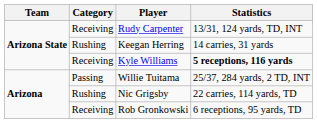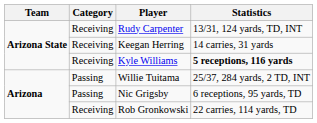(89, 45) Rushing -> (93, 45) Receiving
(89, 94) Rushing -> (87, 94) Passing
(245, 94) 22 carries, 114 yards, TD -> (247, 94) 6 receptions, 95 yards, TD
(247, 110) 6 receptions, 95 yards, TD -> (245, 110) 22 carries, 114 yards, TD
